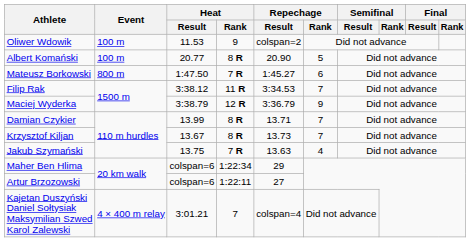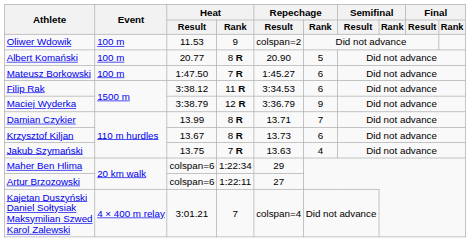(111, 73) 800 m -> (111, 73) 100 m
(320, 89) 7 -> (320, 89) 6
(320, 135) 7 -> (320, 135) 6
